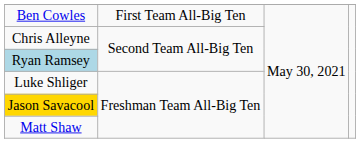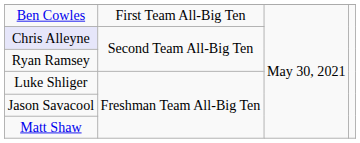(51, 37) no background -> (51, 37) lavender background
(51, 60) lightblue background -> (51, 60) no background
(51, 104) gold background -> (51, 104) no background
